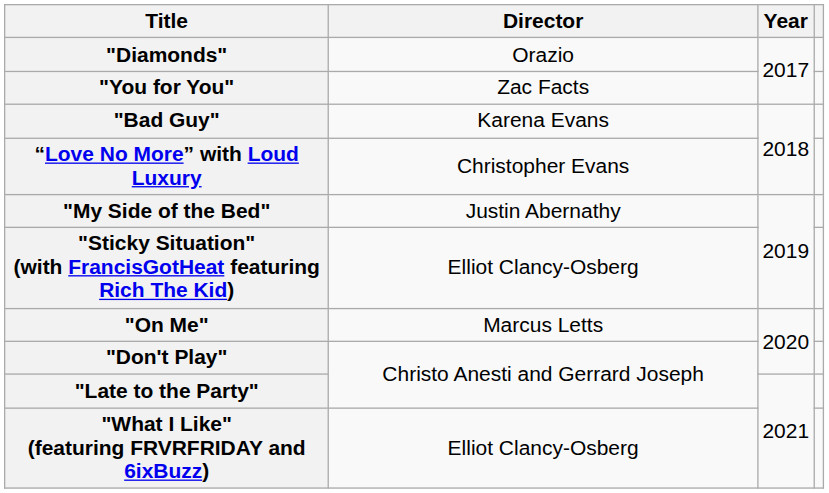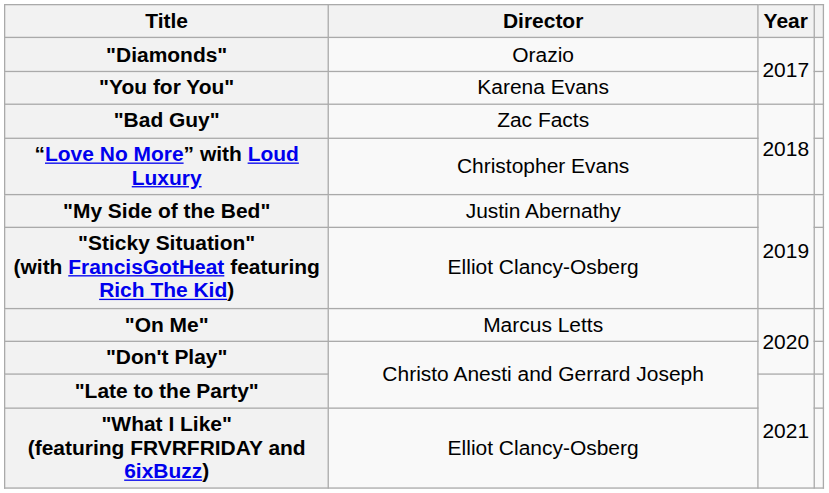(543, 87) Zac Facts -> (543, 87) Karena Evans
(543, 120) Karena Evans -> (543, 120) Zac Facts
